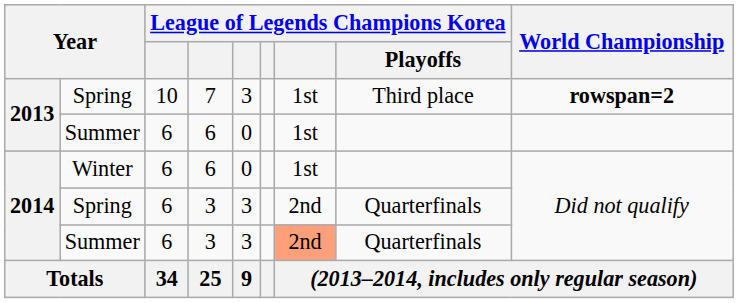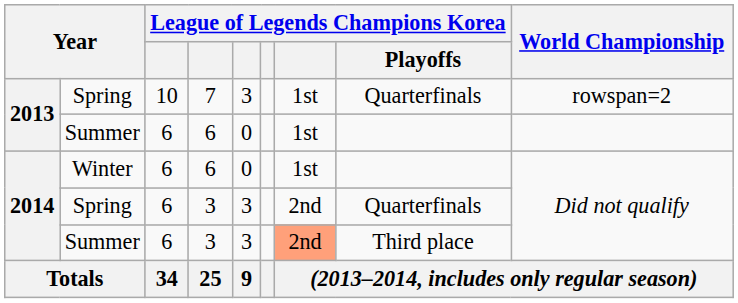(423, 96) Third place -> (423, 96) Quarterfinals
(622, 96) bold -> (622, 96) normal
(423, 242) Quarterfinals -> (423, 242) Third place
